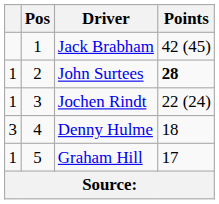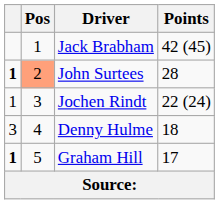(13, 74) normal -> (13, 74) bold
(37, 74) no background -> (37, 74) lightsalmon background
(170, 74) bold -> (170, 74) normal
(13, 157) normal -> (13, 157) bold
